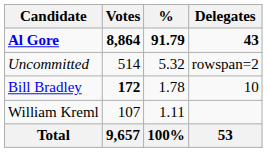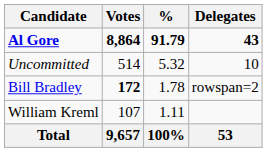(225, 64) rowspan=2 -> (251, 64) 10
(251, 87) 10 -> (225, 87) rowspan=2
